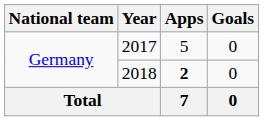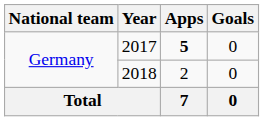(184, 45) normal -> (184, 45) bold
(184, 73) bold -> (184, 73) normal
